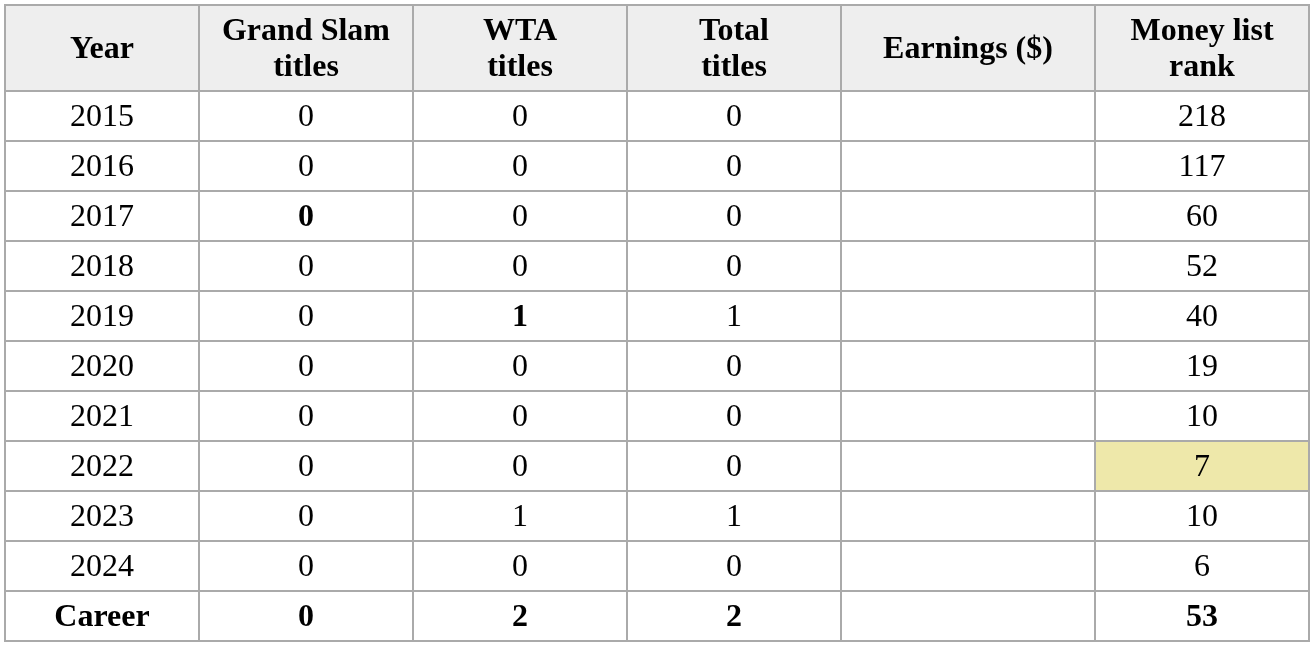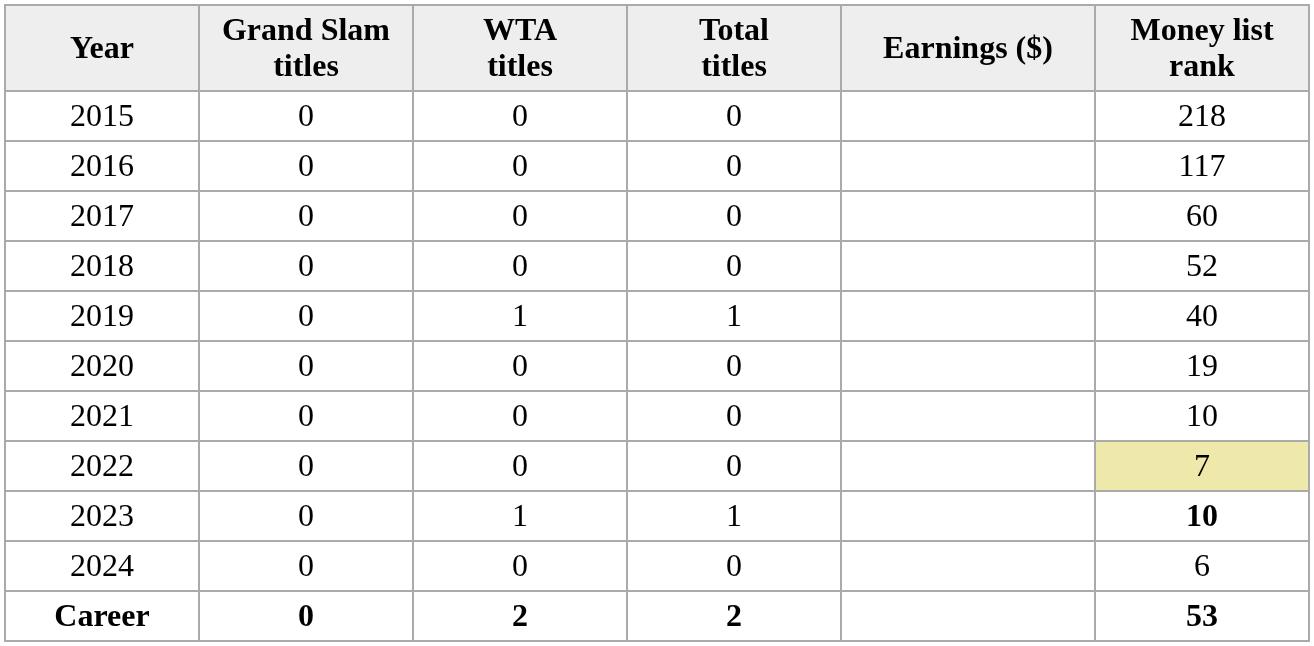(306, 215) bold -> (306, 215) normal
(520, 315) bold -> (520, 315) normal
(1202, 515) normal -> (1202, 515) bold
